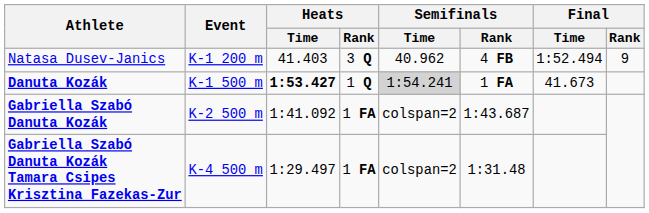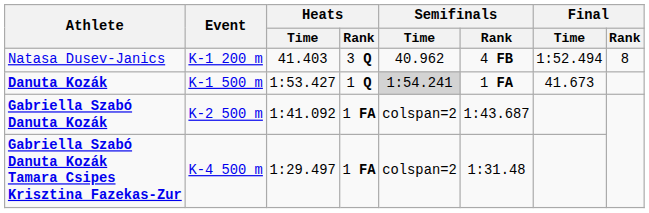(625, 60) 9 -> (625, 60) 8
(303, 83) bold -> (303, 83) normal
